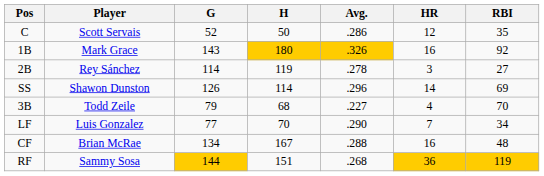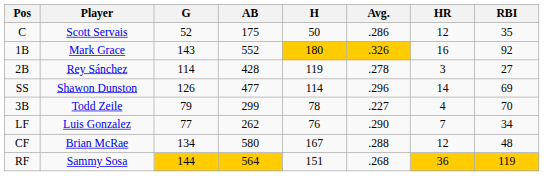+ column: (250, 13)
(284, 106) 68 -> (314, 106) 78
(284, 124) 70 -> (314, 124) 76
(430, 143) 16 -> (443, 143) 12
